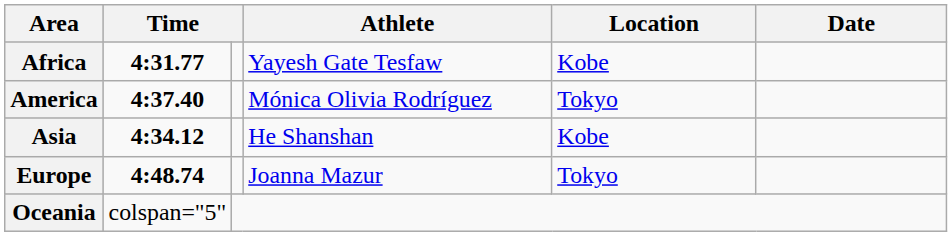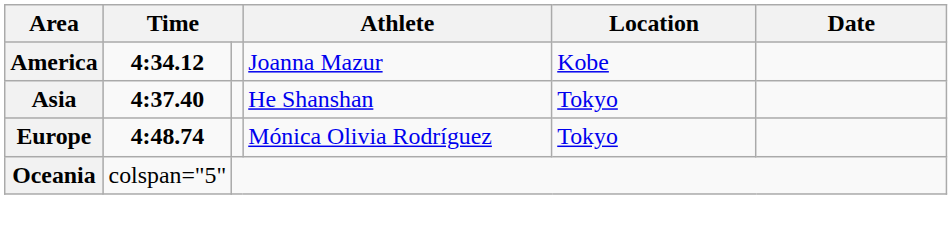- row: (54, 61)
(167, 99) 4:37.40 -> (167, 61) 4:34.12
(370, 99) Mónica Olivia Rodríguez -> (315, 61) Joanna Mazur
(588, 99) Tokyo -> (583, 61) Kobe
(167, 136) 4:34.12 -> (167, 99) 4:37.40
(583, 136) Kobe -> (588, 99) Tokyo
(315, 174) Joanna Mazur -> (370, 136) Mónica Olivia Rodríguez
